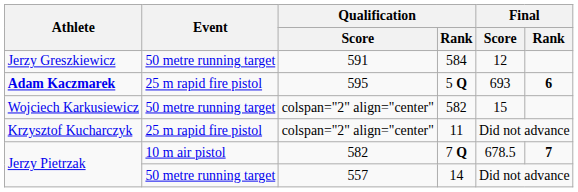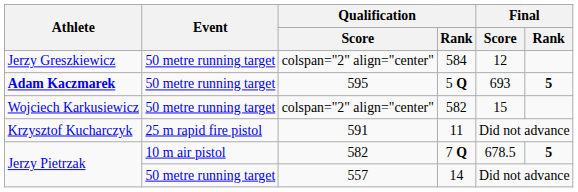(358, 61) 591 -> (358, 61) colspan="2" align="center"
(204, 84) 25 m rapid fire pistol -> (210, 84) 50 metre running target
(549, 84) 6 -> (549, 84) 5
(358, 130) colspan="2" align="center" -> (358, 130) 591
(549, 153) 7 -> (549, 153) 5
